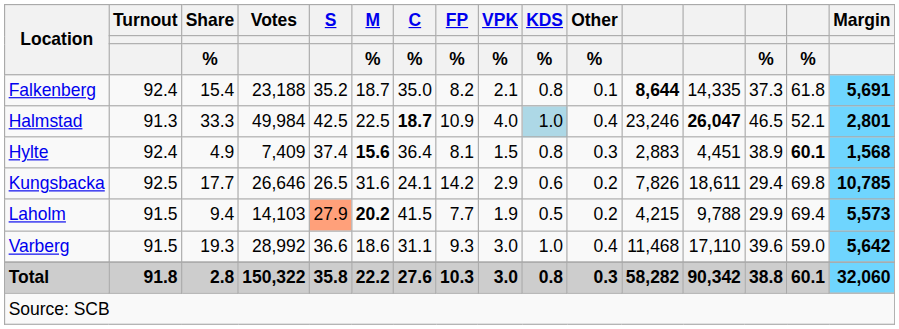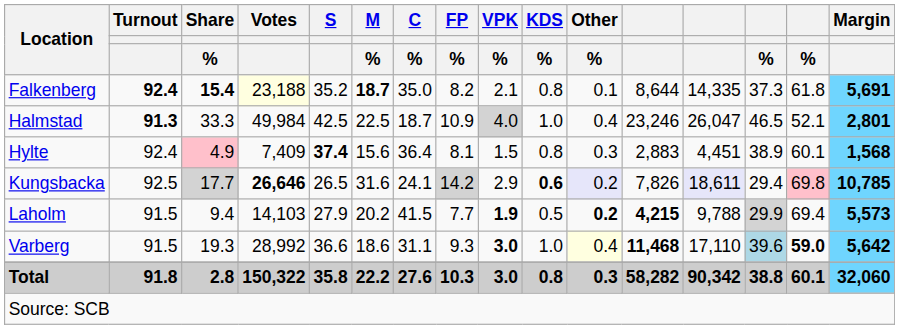(161, 90) normal -> (161, 90) bold
(217, 90) normal -> (217, 90) bold
(279, 90) no background -> (279, 90) lightyellow background
(373, 90) normal -> (373, 90) bold
(657, 90) bold -> (657, 90) normal
(161, 121) normal -> (161, 121) bold
(415, 121) bold -> (415, 121) normal
(506, 121) no background -> (506, 121) lightgrey background
(551, 121) lightblue background -> (551, 121) no background
(714, 121) bold -> (714, 121) normal
(222, 152) no background -> (222, 152) pink background
(331, 152) normal -> (331, 152) bold
(373, 152) bold -> (373, 152) normal
(808, 152) bold -> (808, 152) normal
(217, 183) no background -> (217, 183) lightgrey background
(279, 183) normal -> (279, 183) bold
(457, 183) no background -> (457, 183) lightgrey background
(551, 183) normal -> (551, 183) bold
(606, 183) no background -> (606, 183) lavender background
(715, 183) no background -> (715, 183) lavender background
(808, 183) no background -> (808, 183) pink background
(331, 215) lightsalmon background -> (331, 215) no background
(373, 215) bold -> (373, 215) normal
(506, 215) normal -> (506, 215) bold
(606, 215) normal -> (606, 215) bold
(657, 215) normal -> (657, 215) bold
(766, 215) no background -> (766, 215) lightgrey background
(506, 246) normal -> (506, 246) bold
(606, 246) no background -> (606, 246) lightyellow background
(653, 246) normal -> (653, 246) bold
(766, 246) no background -> (766, 246) lightblue background
(808, 246) normal -> (808, 246) bold
